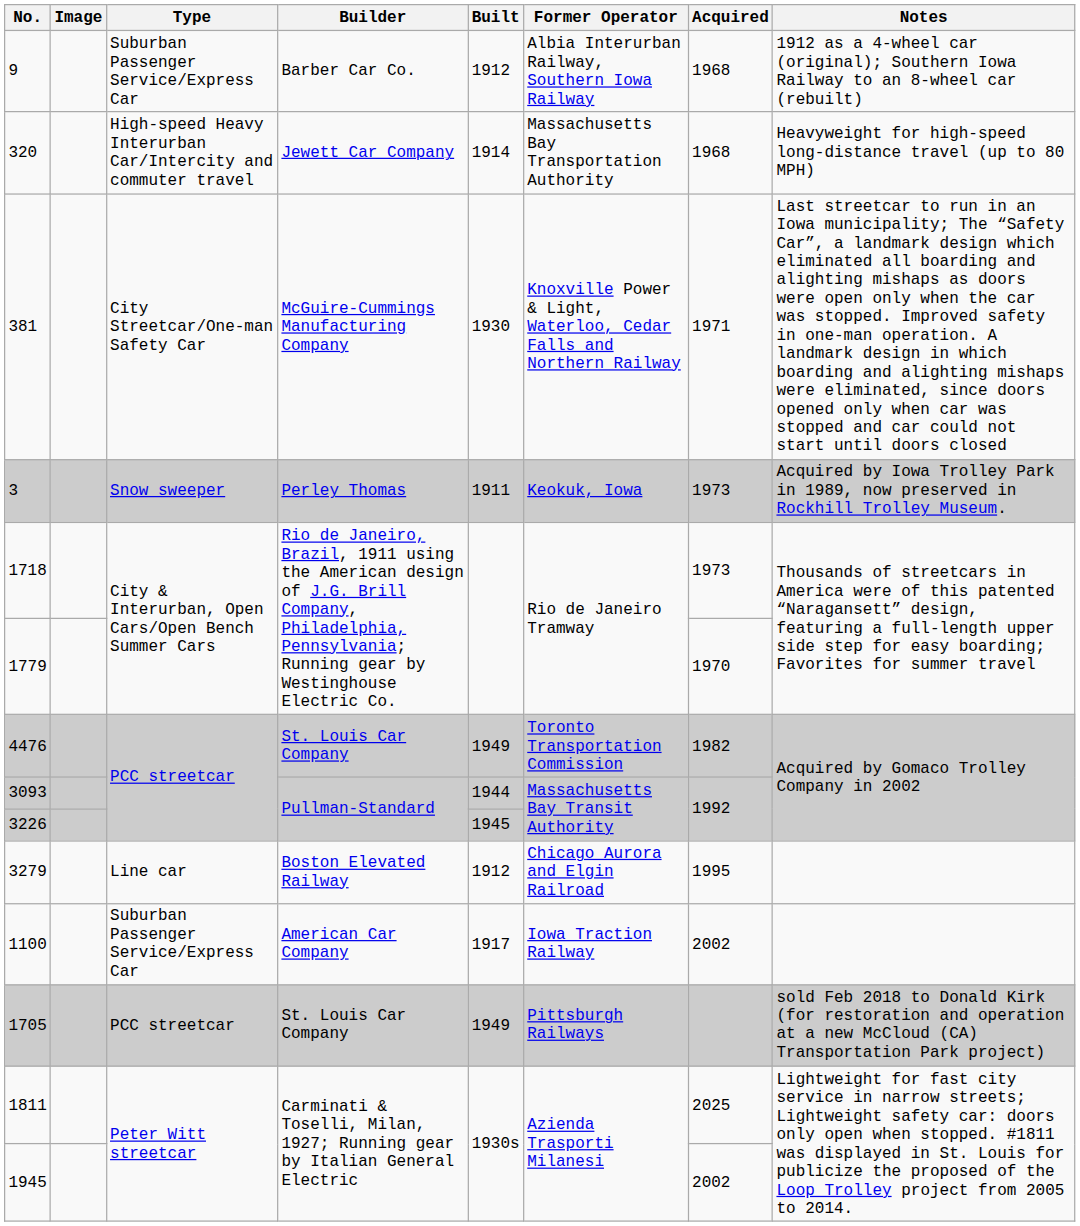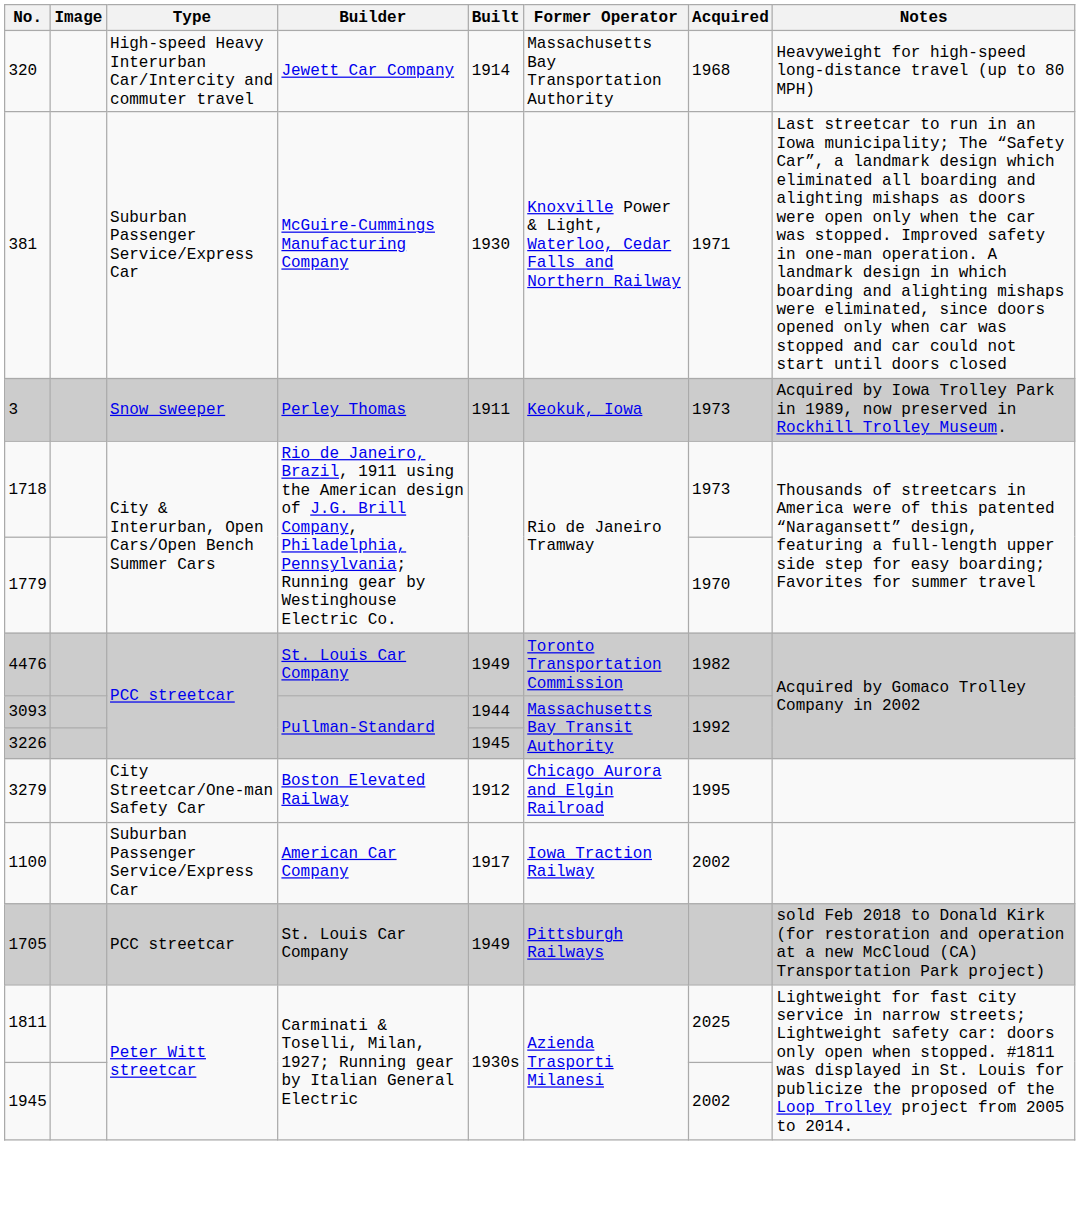- row: (13, 71)
(192, 326) City Streetcar/One-man Safety Car -> (182, 245) Suburban Passenger Service/Express Car
(148, 872) Line car -> (192, 790) City Streetcar/One-man Safety Car
